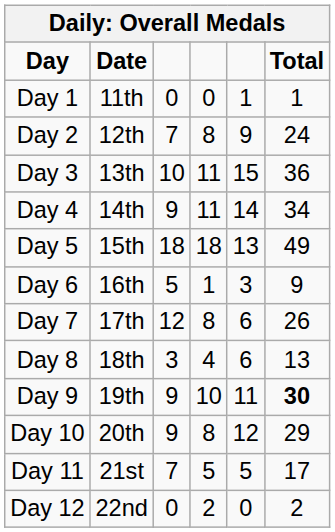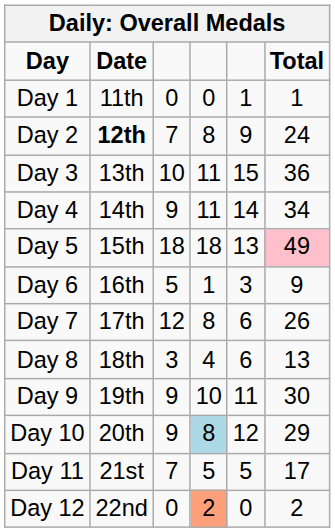(122, 135) normal -> (122, 135) bold
(297, 247) no background -> (297, 247) pink background
(297, 396) bold -> (297, 396) normal
(209, 433) no background -> (209, 433) lightblue background
(209, 508) no background -> (209, 508) lightsalmon background
